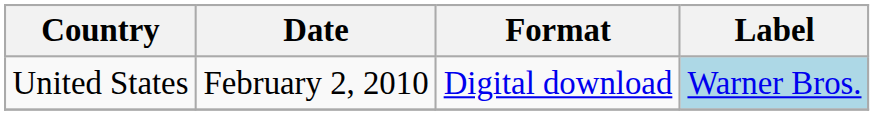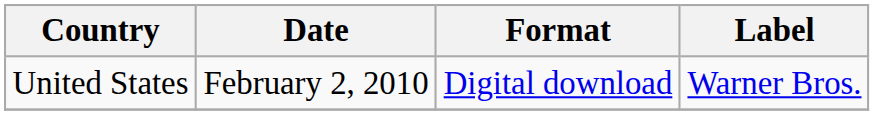(774, 82) lightblue background -> (774, 82) no background
